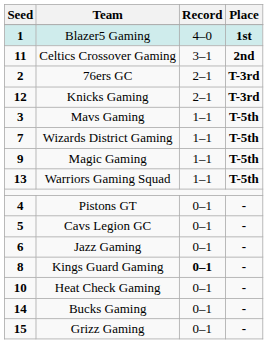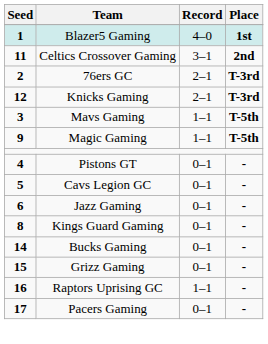- row: (20, 138)
- row: (20, 179)
(202, 267) bold -> (202, 226) normal
- row: (20, 287)
+ row: (20, 287)
+ row: (20, 308)
